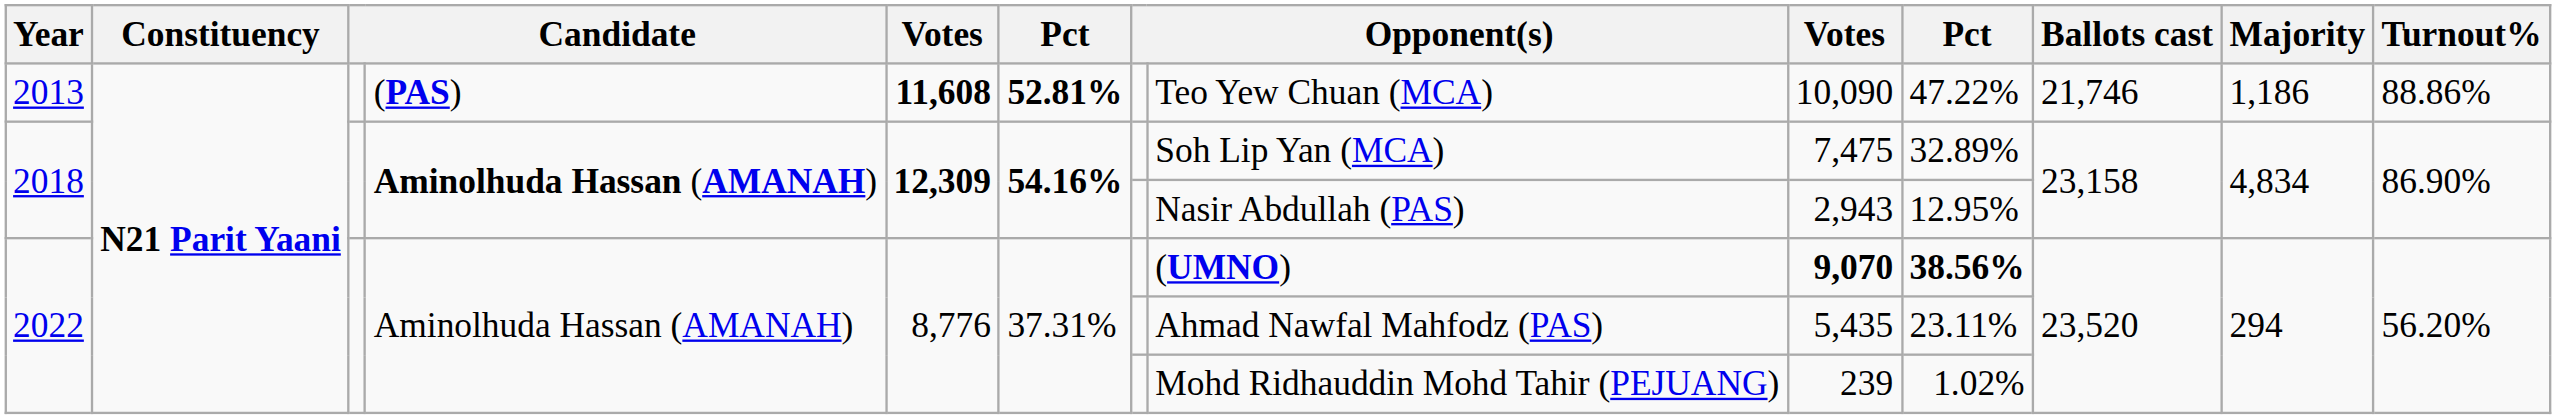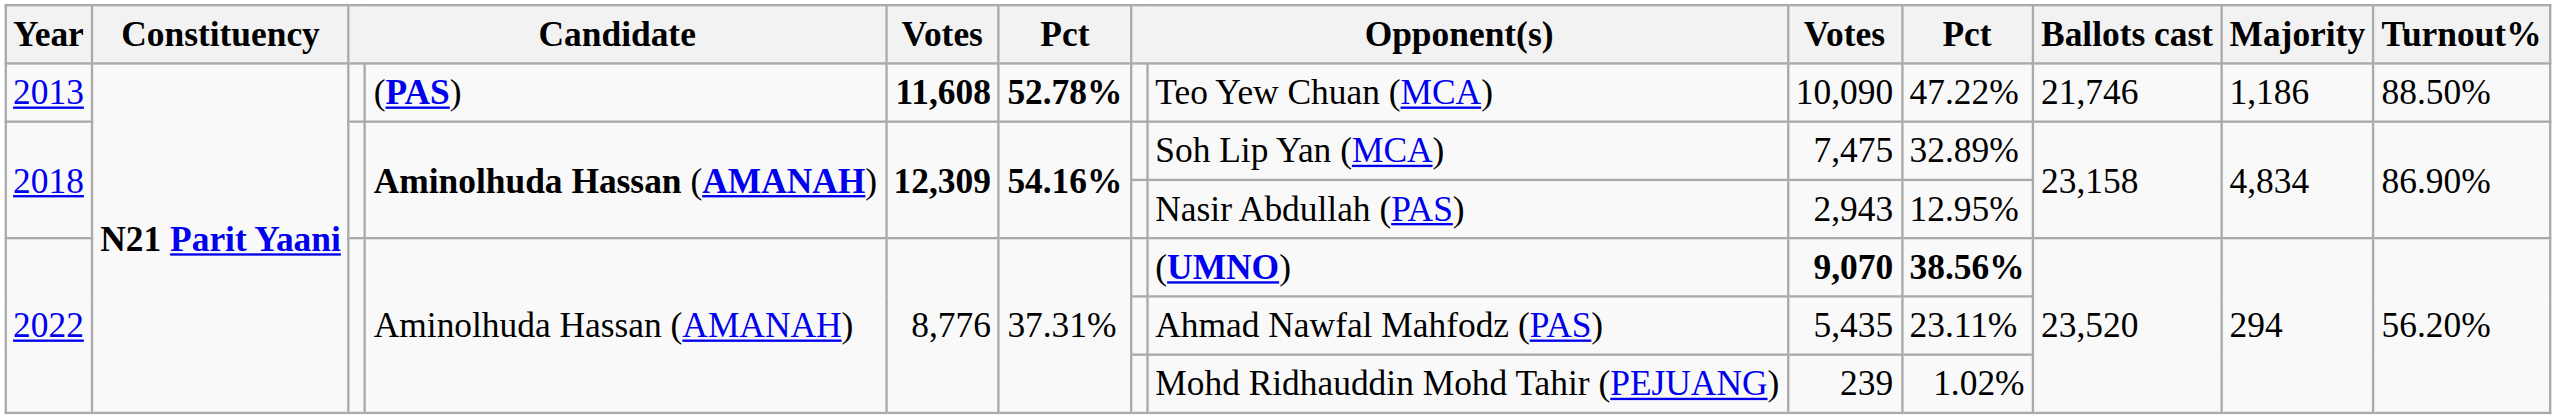(1065, 92) 52.81% -> (1065, 92) 52.78%
(2436, 92) 88.86% -> (2436, 92) 88.50%
